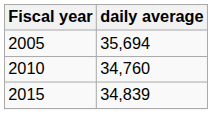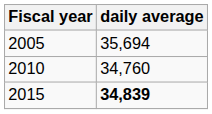(125, 95) normal -> (125, 95) bold
